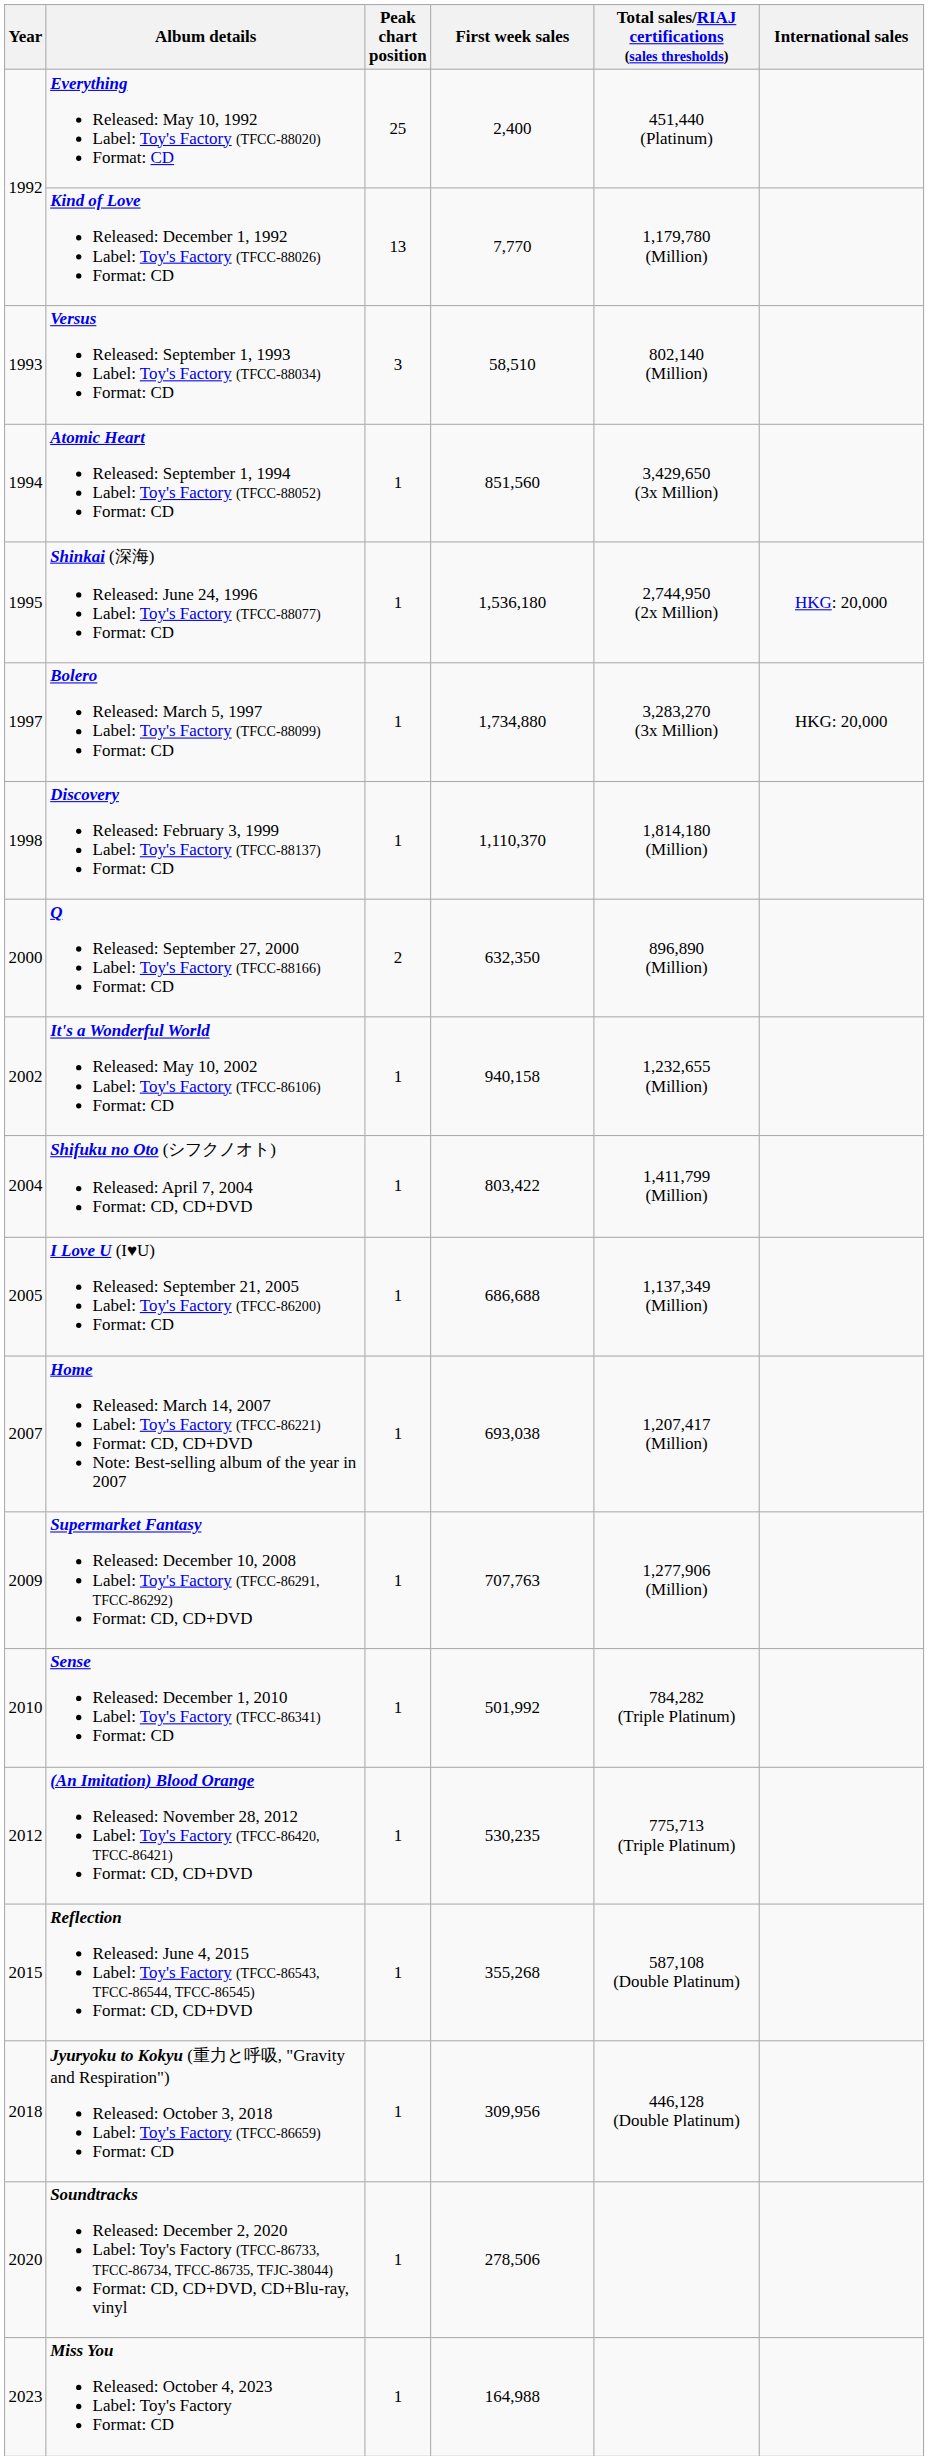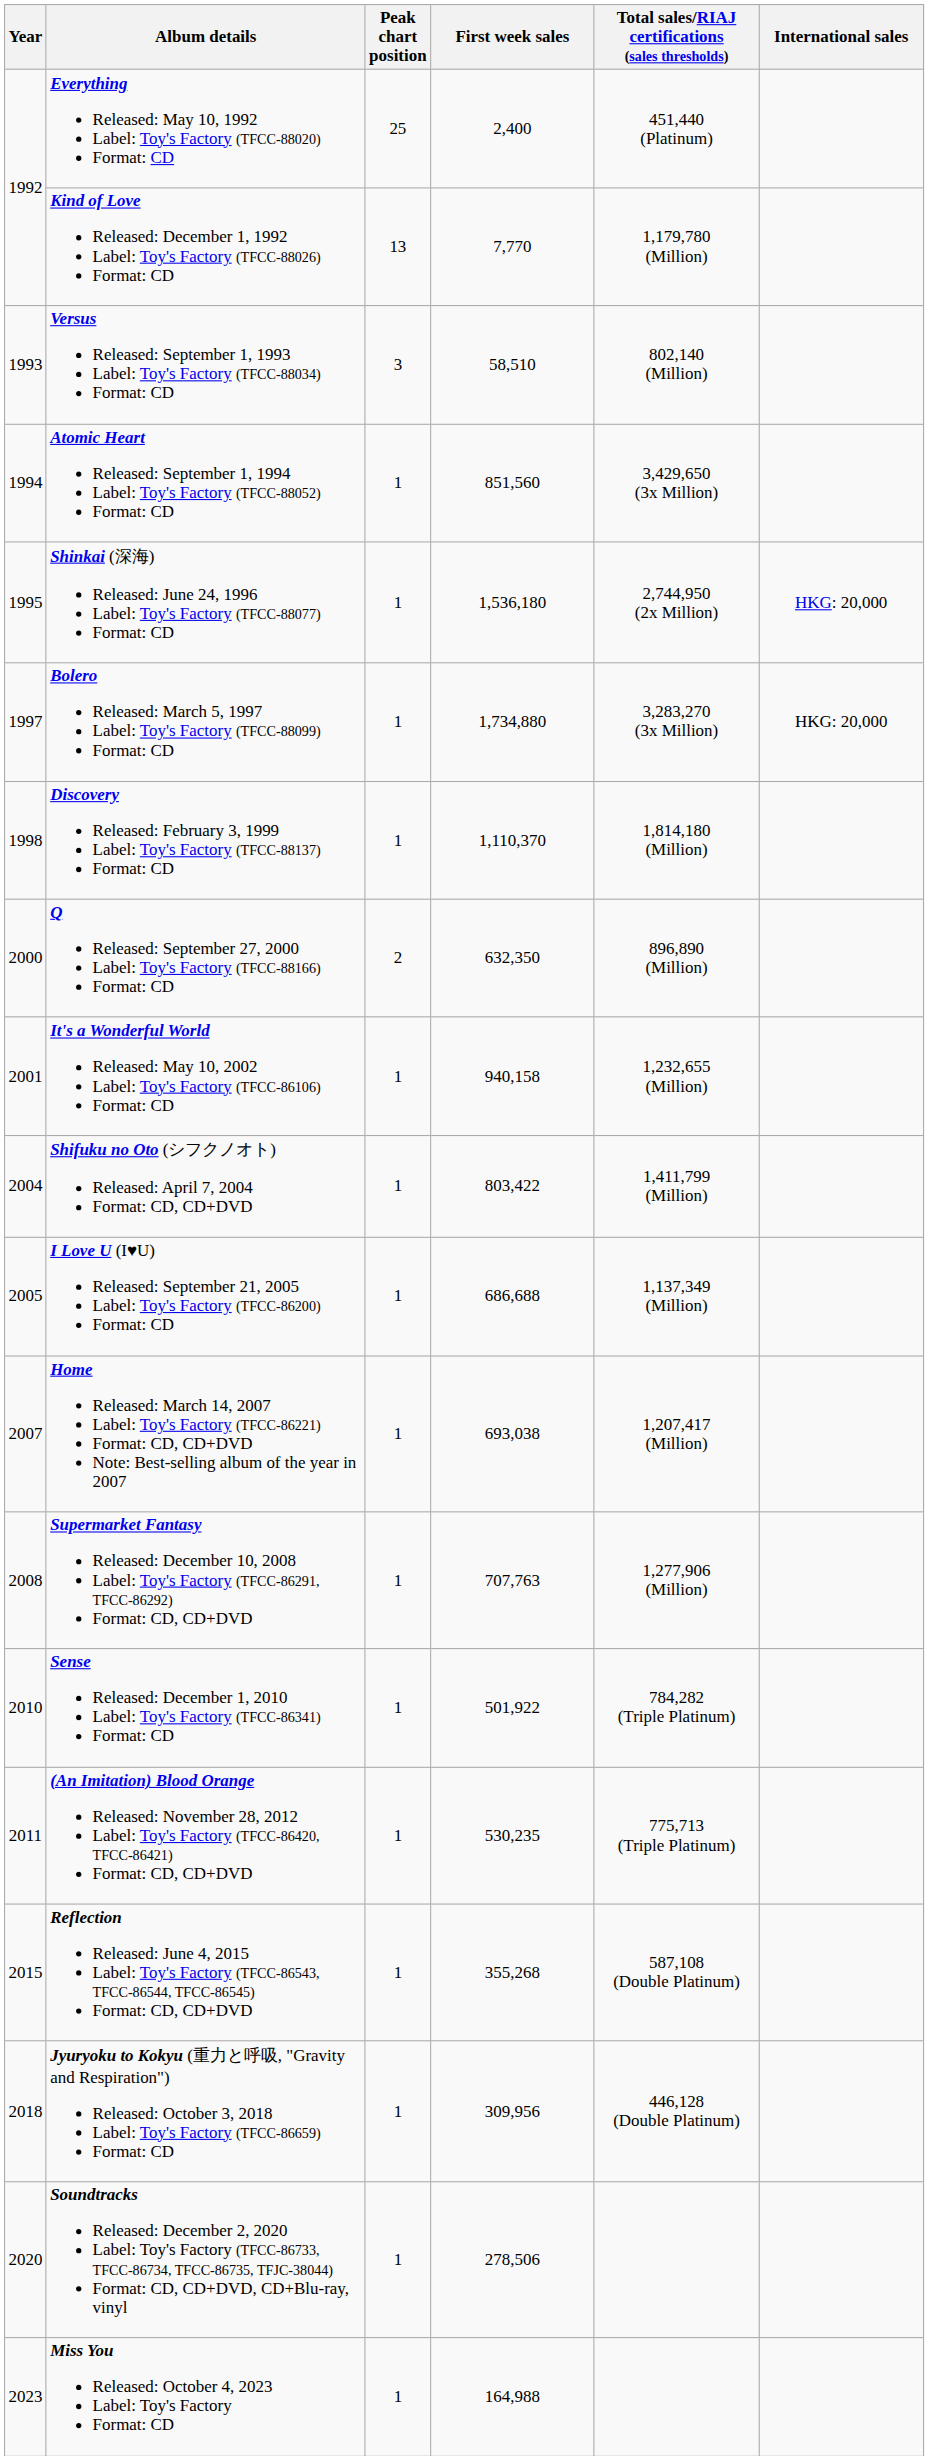(25, 1076) 2002 -> (25, 1076) 2001
(25, 1580) 2009 -> (25, 1580) 2008
(512, 1707) 501,992 -> (512, 1707) 501,922
(25, 1835) 2012 -> (25, 1835) 2011
